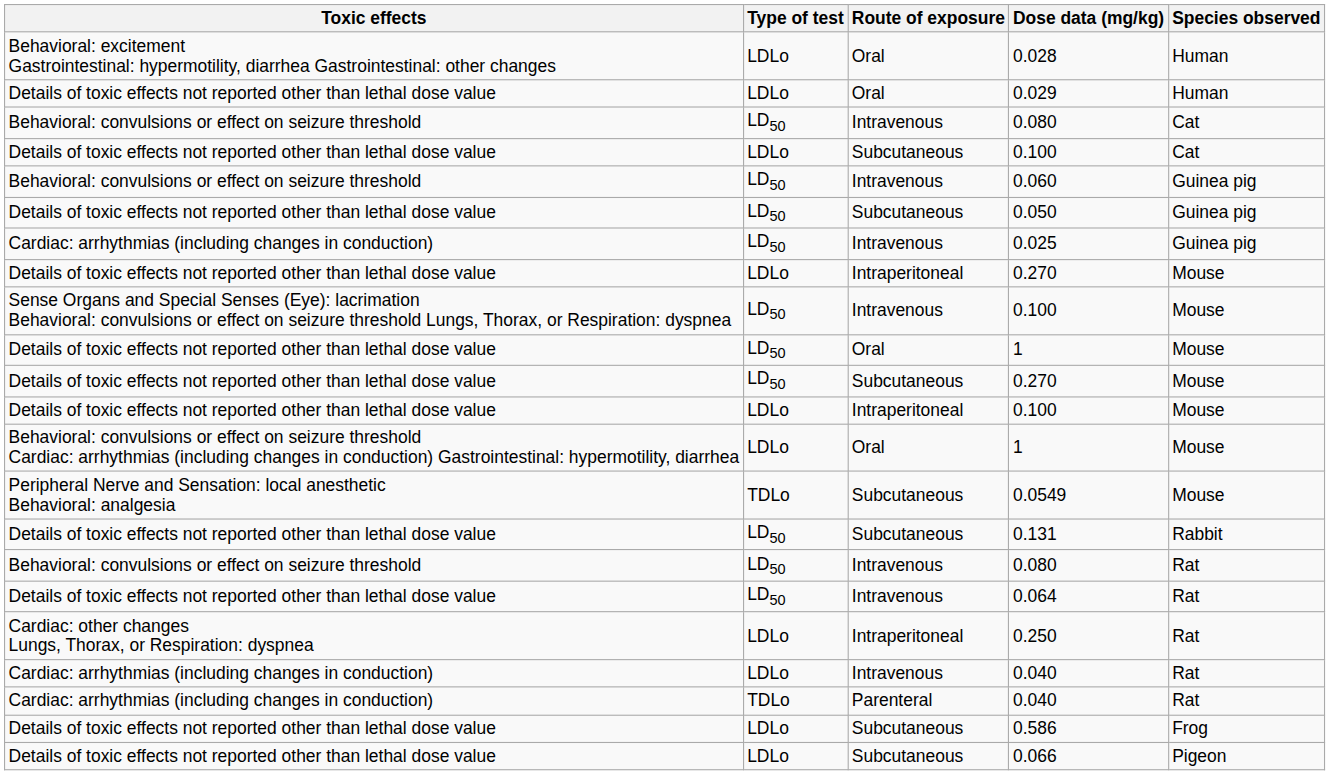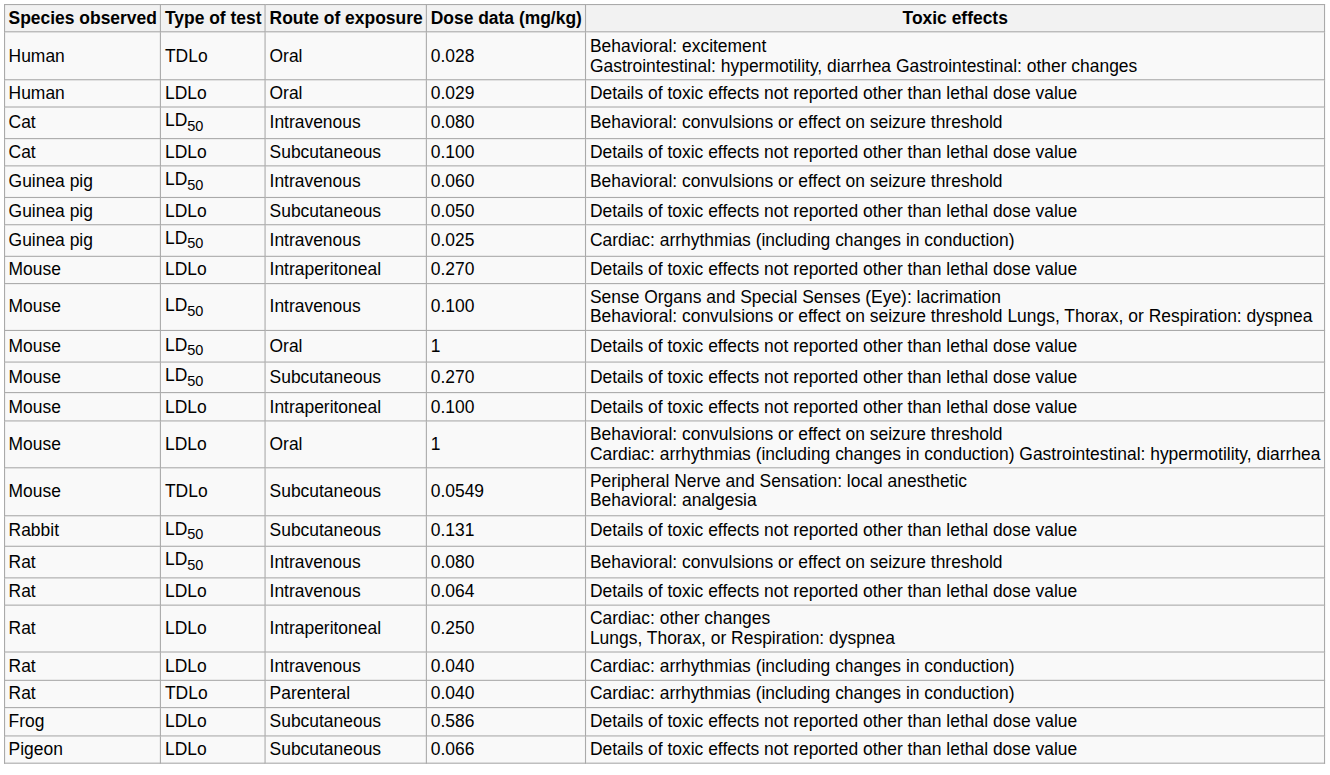columns swapped: (1246, 18) <-> (374, 18)
(768, 55) LDLo -> (186, 55) TDLo
(766, 213) LD50 -> (186, 210) LDLo
(766, 597) LD50 -> (186, 591) LDLo
